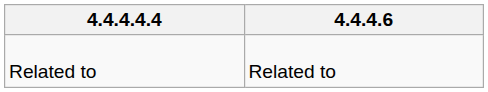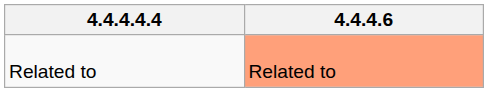(292, 71) no background -> (292, 71) lightsalmon background
